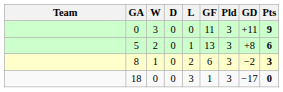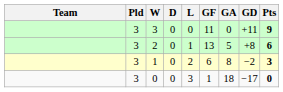columns swapped: (229, 12) <-> (136, 12)
